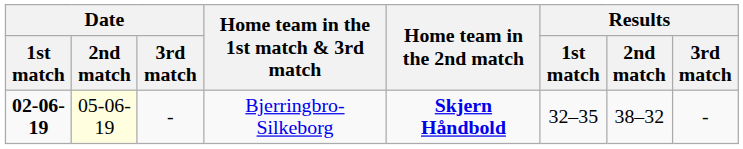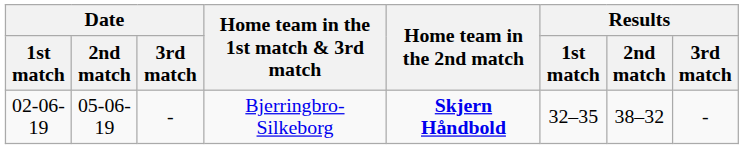(38, 116) bold -> (38, 116) normal
(104, 116) lightyellow background -> (104, 116) no background
